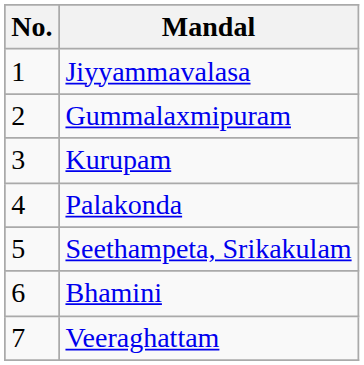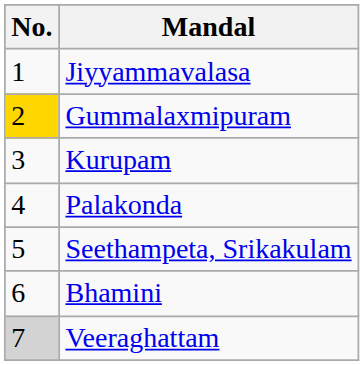(18, 115) no background -> (18, 115) gold background
(18, 337) no background -> (18, 337) lightgrey background
